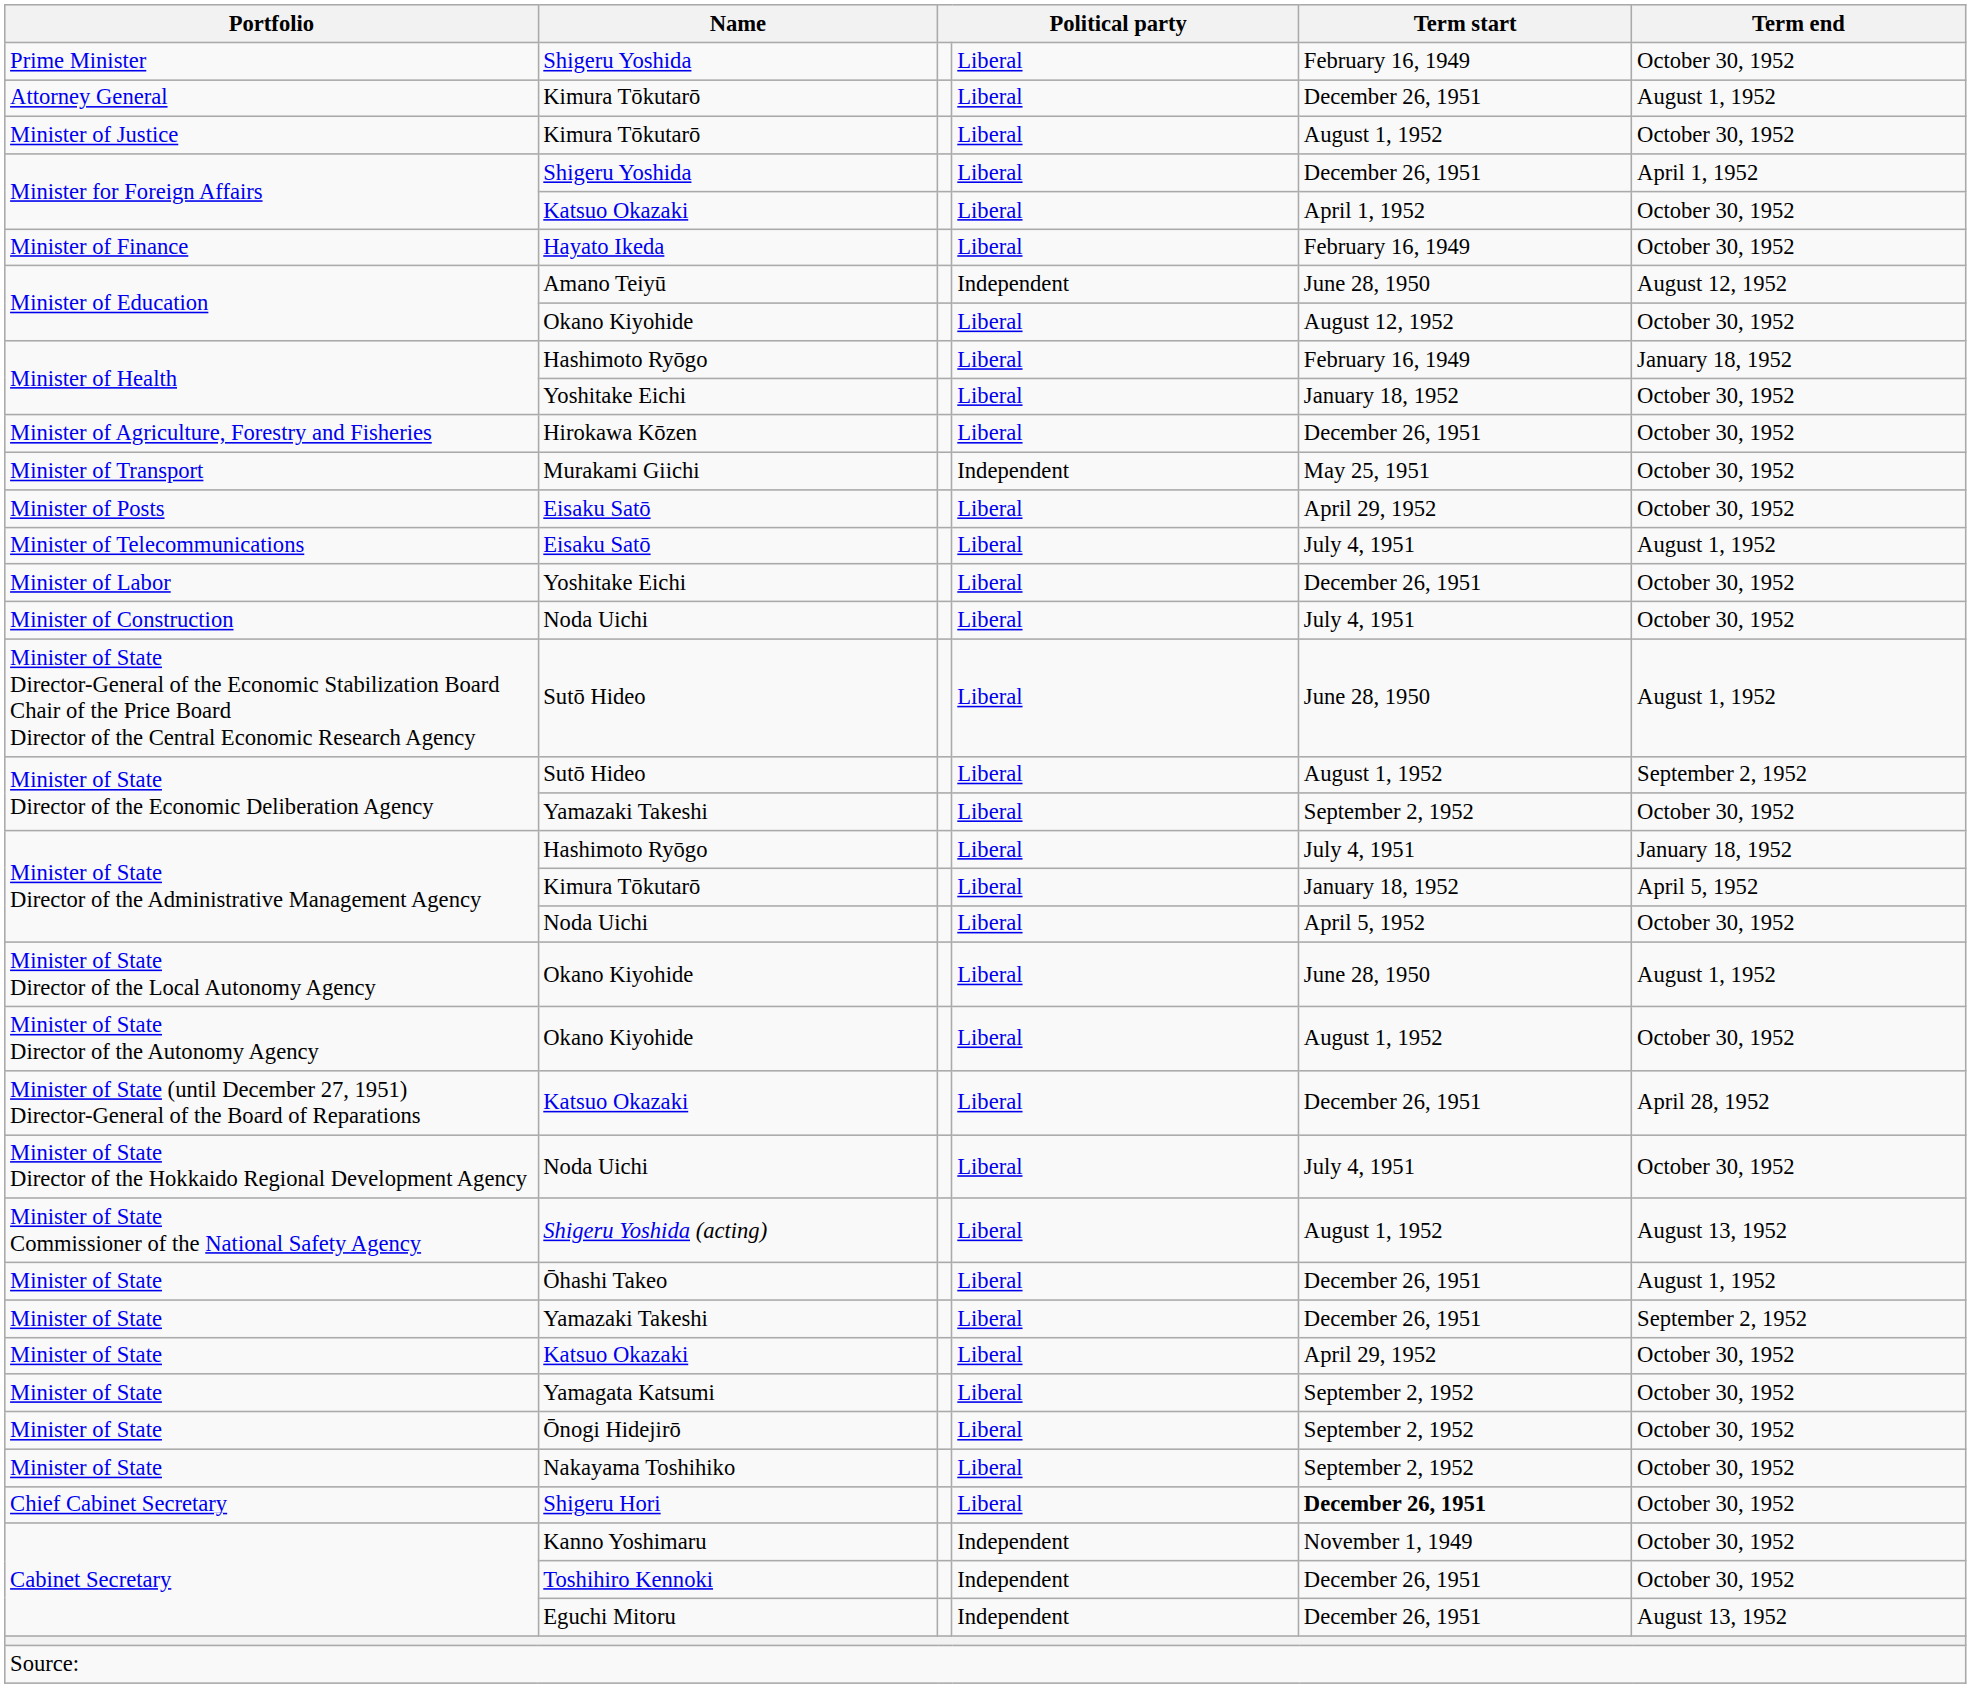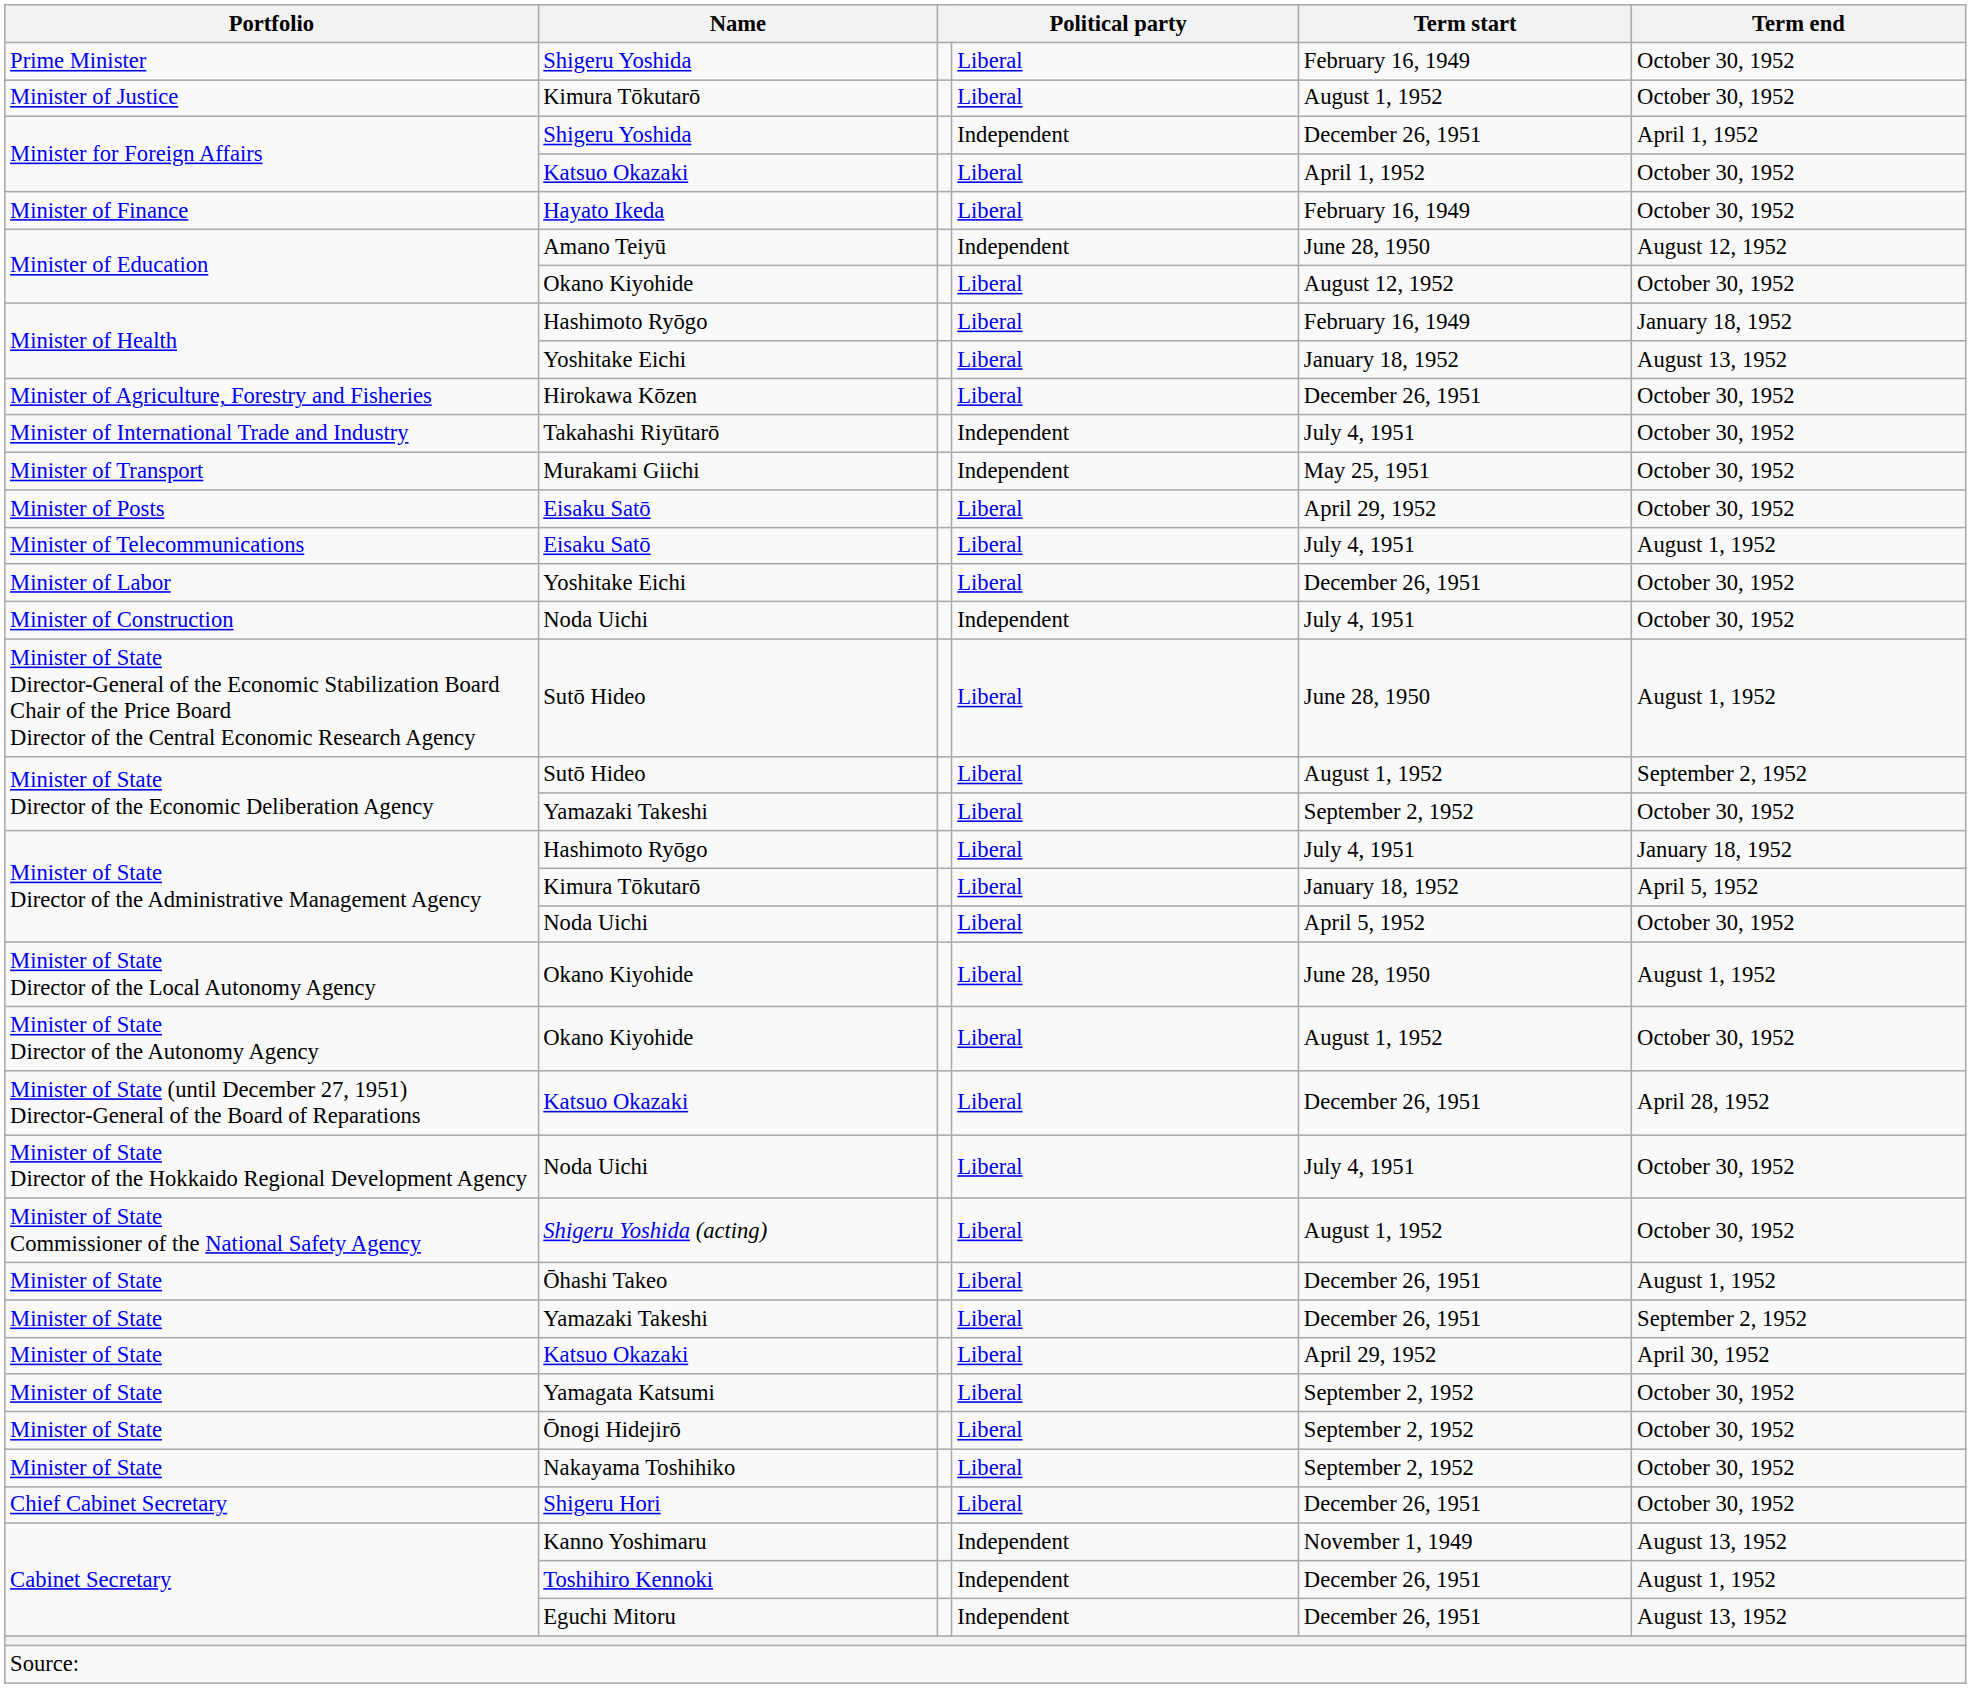- row: (89, 98)
(990, 172) Liberal -> (1013, 135) Independent
(1716, 396) October 30, 1952 -> (1712, 359) August 13, 1952
+ row: (209, 433)
(990, 620) Liberal -> (1013, 620) Independent
(1712, 1230) August 13, 1952 -> (1716, 1230) October 30, 1952
(1716, 1355) October 30, 1952 -> (1703, 1355) April 30, 1952
(1395, 1504) bold -> (1393, 1504) normal
(1716, 1542) October 30, 1952 -> (1712, 1542) August 13, 1952
(1716, 1579) October 30, 1952 -> (1706, 1579) August 1, 1952
